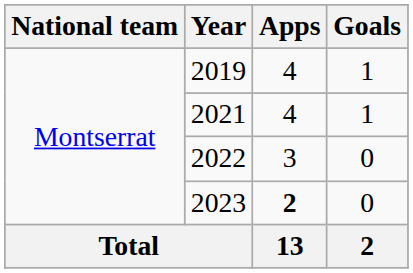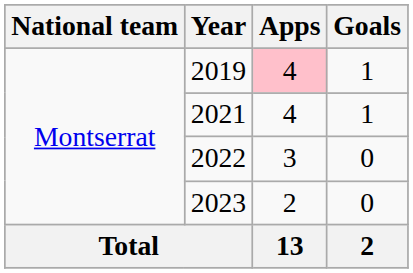(290, 70) no background -> (290, 70) pink background
(290, 202) bold -> (290, 202) normal
